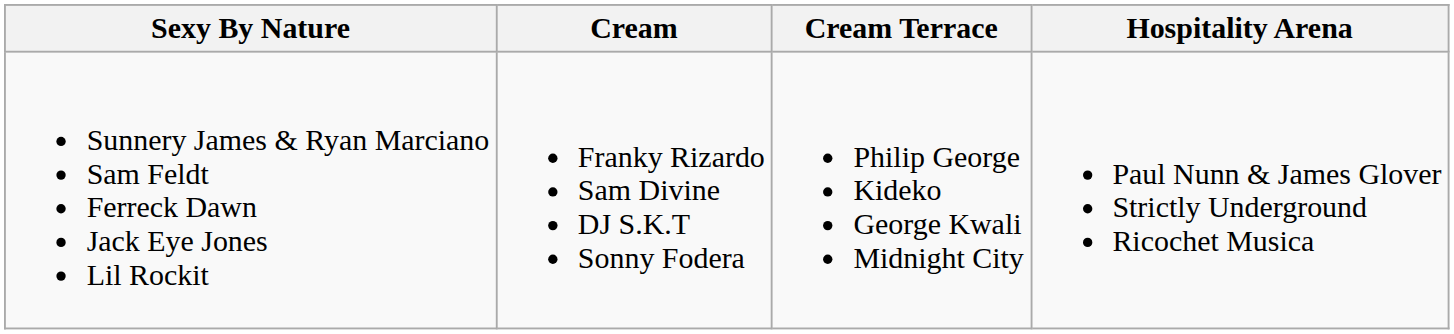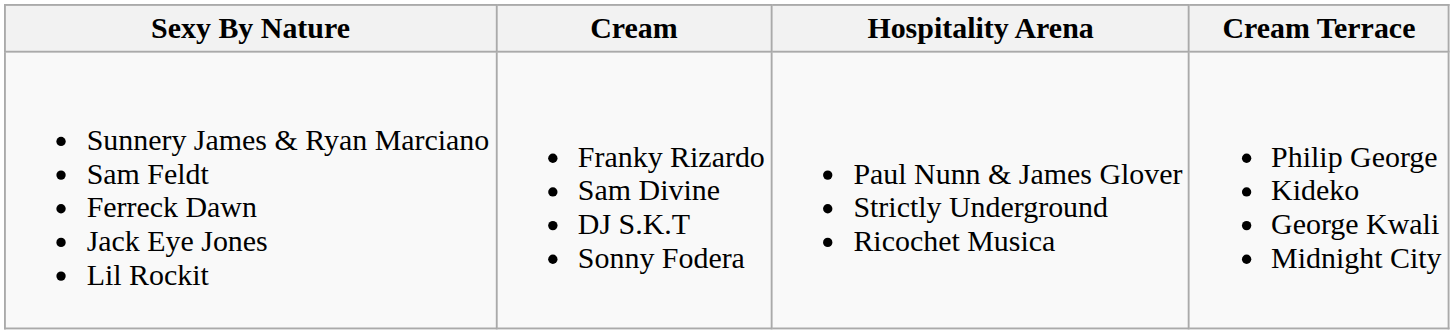columns swapped: (901, 28) <-> (1240, 28)
